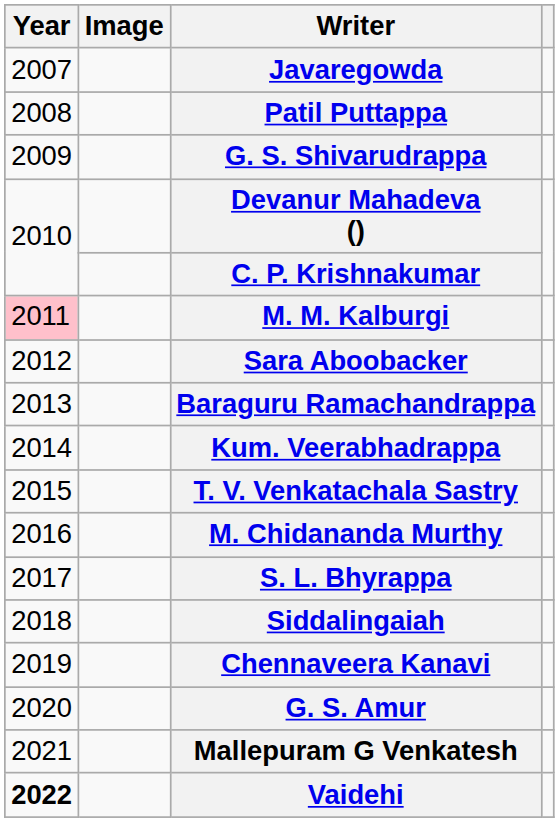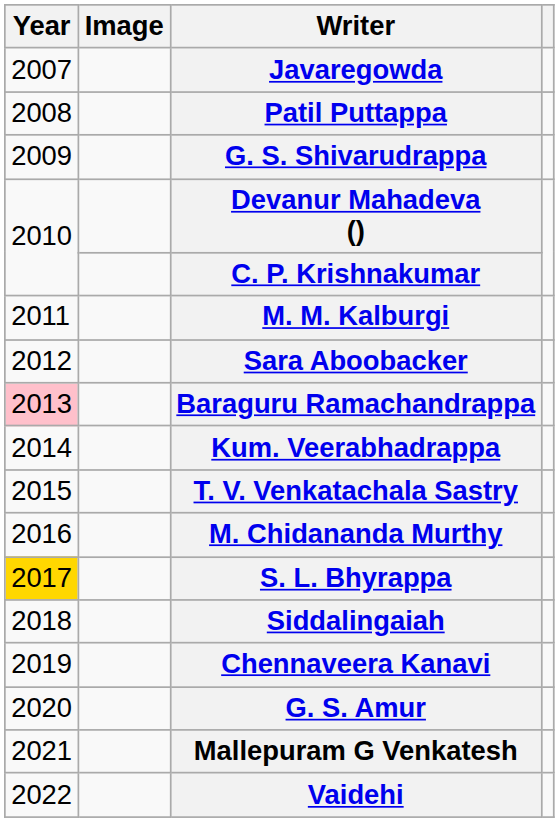(41, 317) pink background -> (41, 317) no background
(42, 404) no background -> (42, 404) pink background
(42, 577) no background -> (42, 577) gold background
(42, 794) bold -> (42, 794) normal
